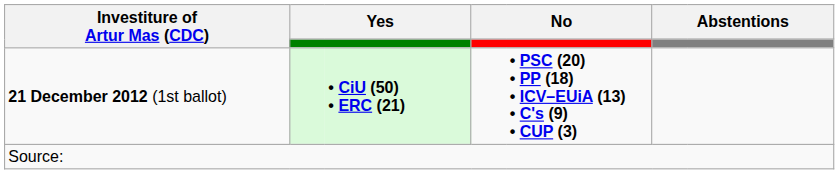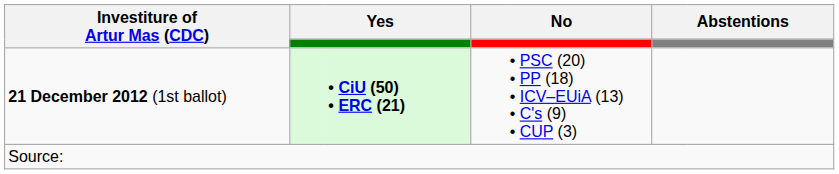(568, 96) bold -> (567, 96) normal
